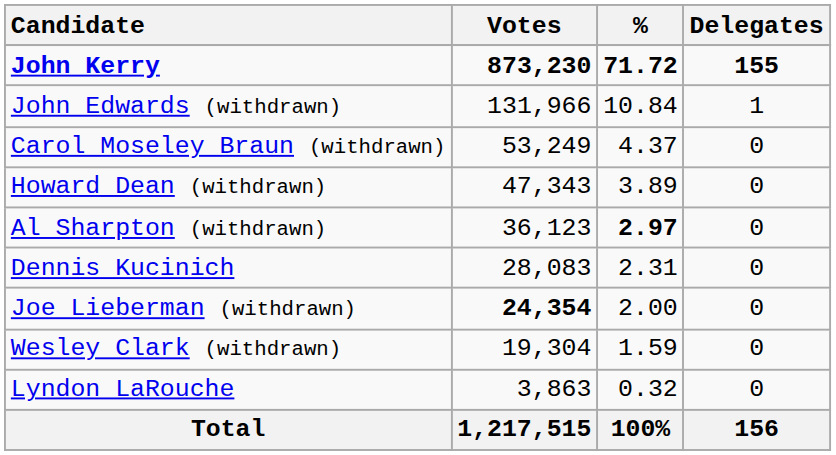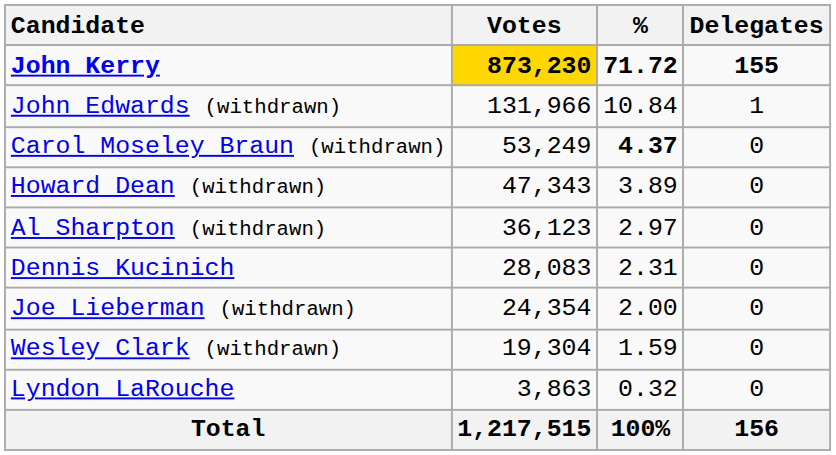(539, 66) no background -> (539, 66) gold background
(648, 147) normal -> (648, 147) bold
(648, 228) bold -> (648, 228) normal
(547, 308) bold -> (547, 308) normal
